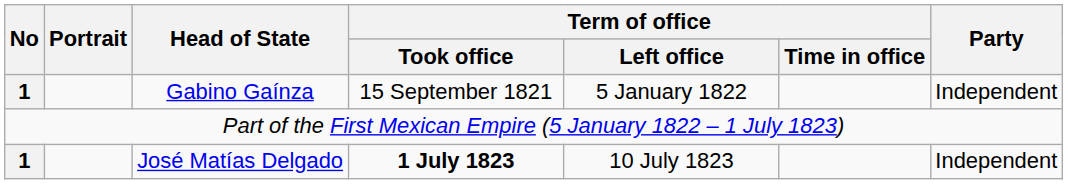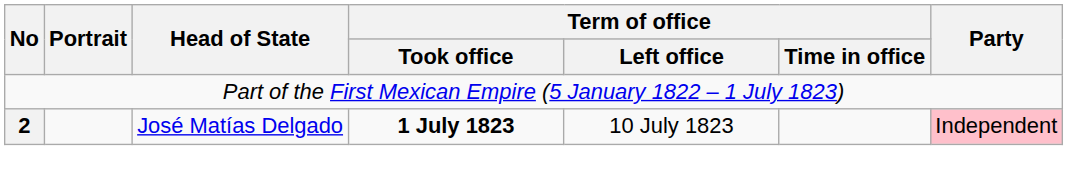- row: (240, 91)
(24, 160) 1 -> (24, 126) 2
(996, 160) no background -> (996, 126) pink background
